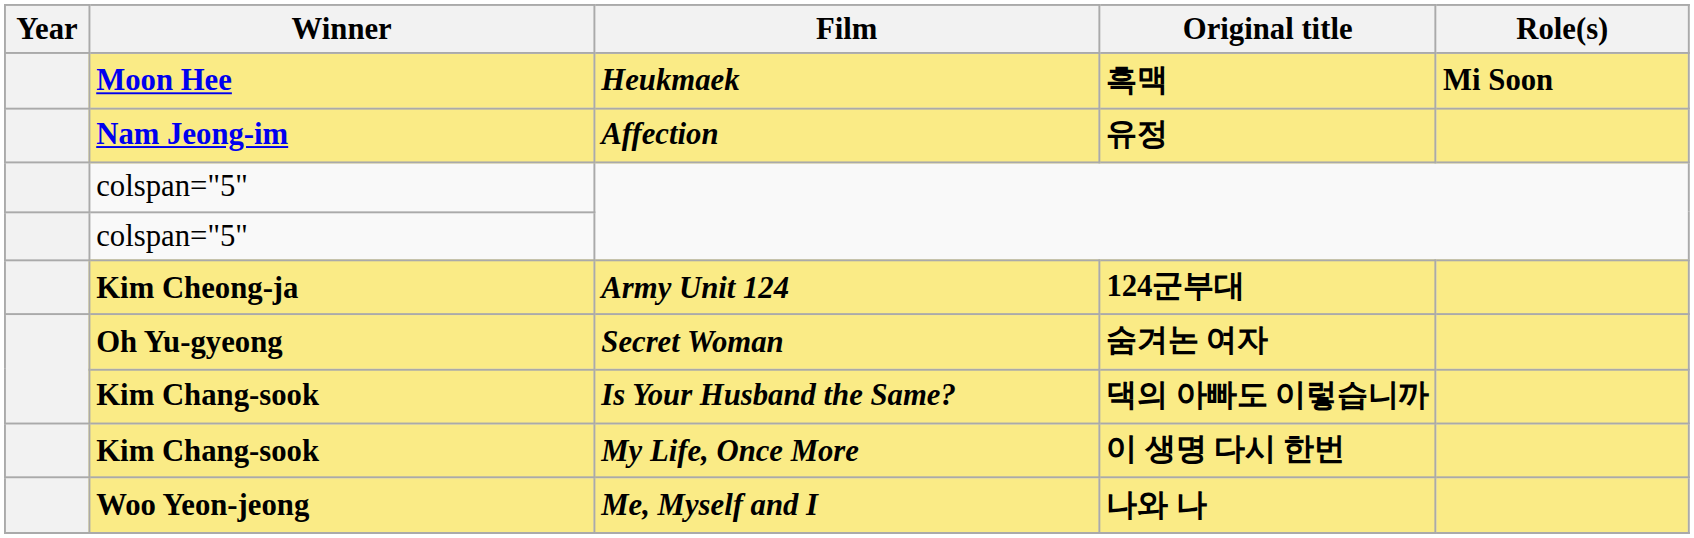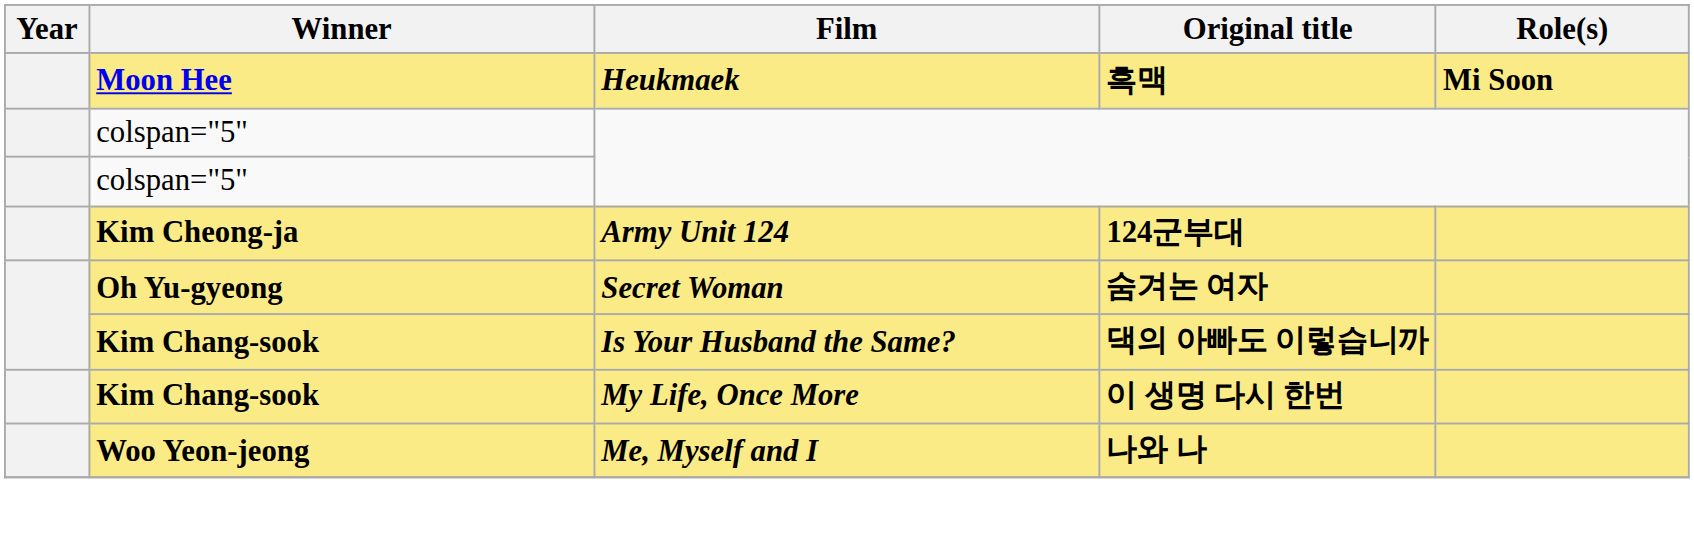- row: (660, 134)
